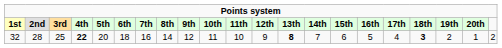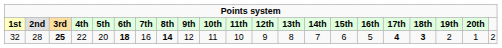(60, 37) normal -> (60, 37) bold
(82, 37) bold -> (82, 37) normal
(125, 37) normal -> (125, 37) bold
(167, 37) normal -> (167, 37) bold
(291, 37) bold -> (291, 37) normal
(397, 37) normal -> (397, 37) bold
